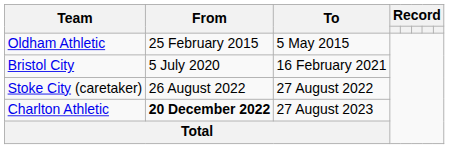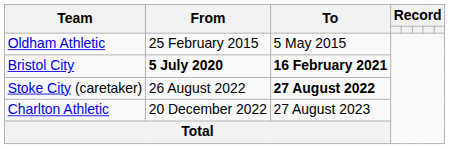(184, 66) normal -> (186, 66) bold
(332, 66) normal -> (330, 66) bold
(325, 88) normal -> (324, 88) bold
(209, 110) bold -> (208, 110) normal
